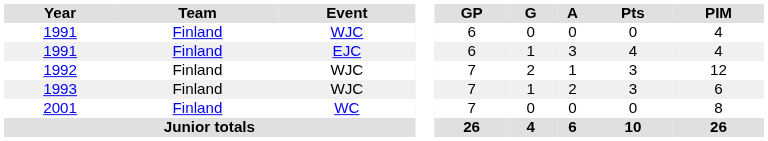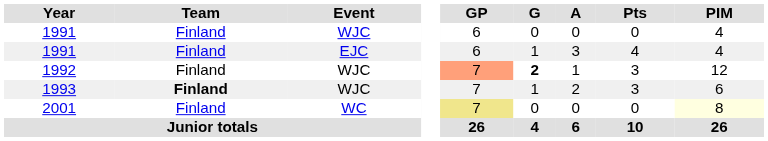(472, 70) no background -> (477, 70) lightsalmon background
(531, 70) normal -> (535, 70) bold
(198, 89) normal -> (201, 89) bold
(472, 108) no background -> (477, 108) khaki background
(719, 108) no background -> (719, 108) lightyellow background
